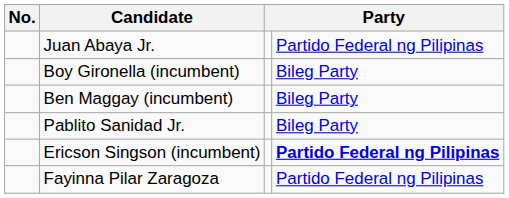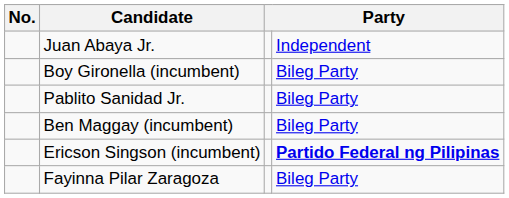(380, 44) Partido Federal ng Pilipinas -> (323, 44) Independent
rows swapped: (138, 98) <-> (114, 125)
(380, 179) Partido Federal ng Pilipinas -> (317, 179) Bileg Party
